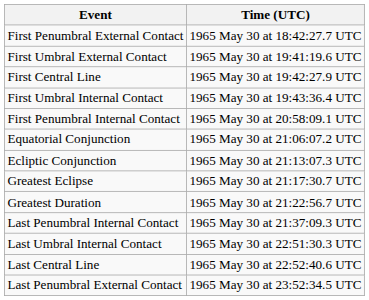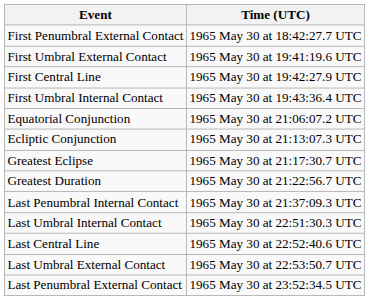- row: (94, 118)
+ row: (86, 264)
